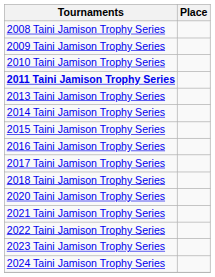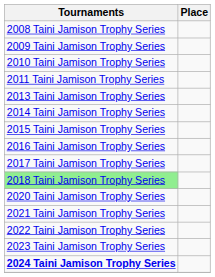(91, 79) bold -> (86, 79) normal
(86, 180) no background -> (86, 180) lightgreen background
(86, 264) normal -> (91, 264) bold
